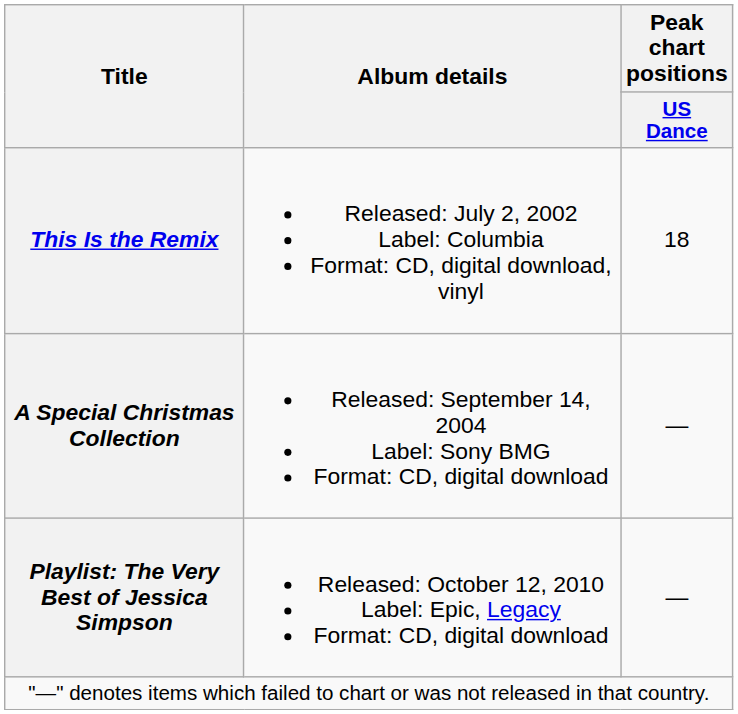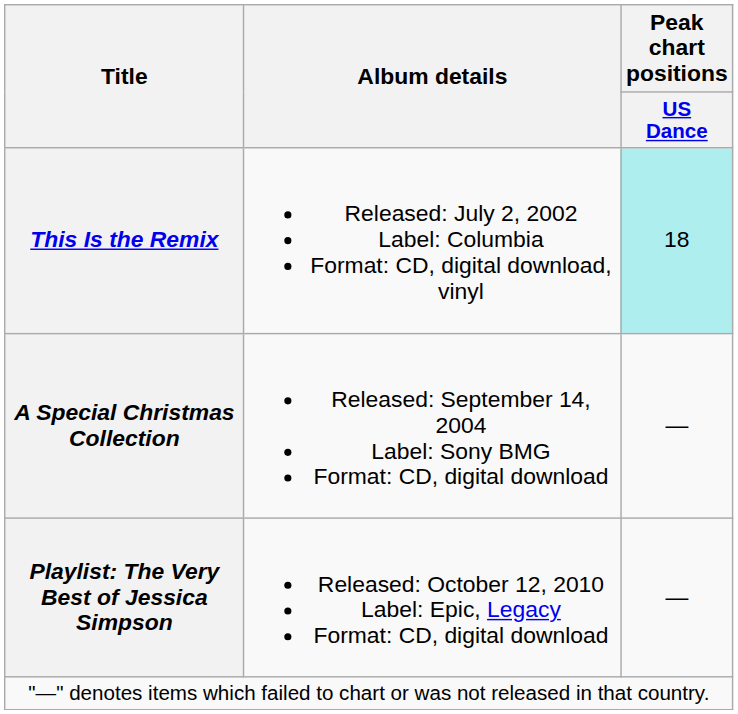(677, 240) no background -> (677, 240) paleturquoise background
